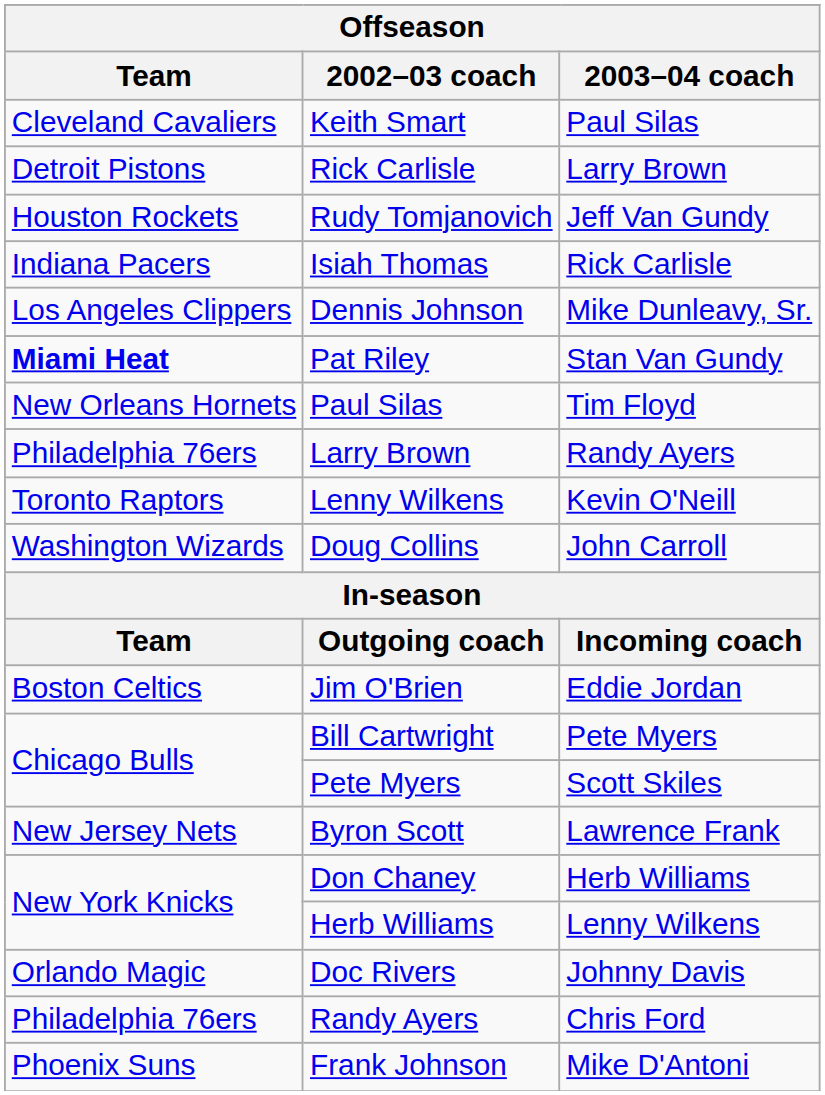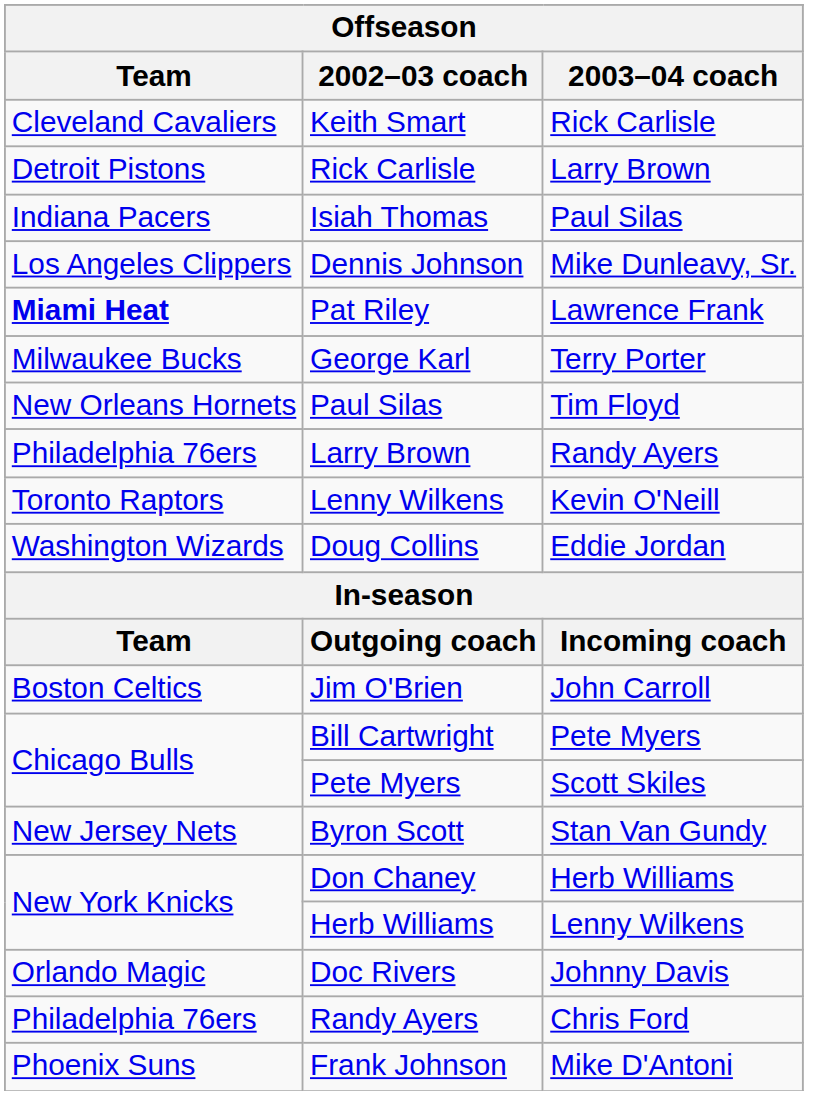(633, 122) Paul Silas -> (633, 122) Rick Carlisle
- row: (431, 216)
(649, 264) Rick Carlisle -> (616, 216) Paul Silas
(674, 358) Stan Van Gundy -> (657, 311) Lawrence Frank
+ row: (390, 358)
(647, 547) John Carroll -> (638, 547) Eddie Jordan
(654, 688) Eddie Jordan -> (630, 688) John Carroll
(673, 830) Lawrence Frank -> (658, 830) Stan Van Gundy
